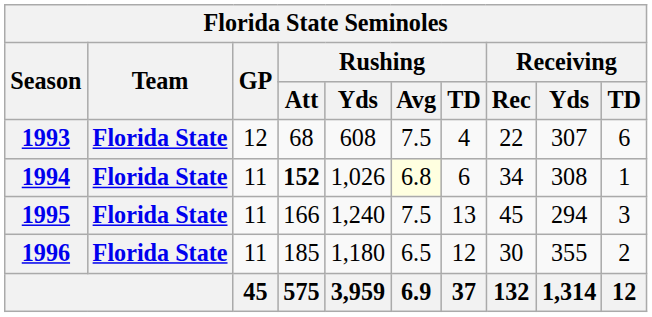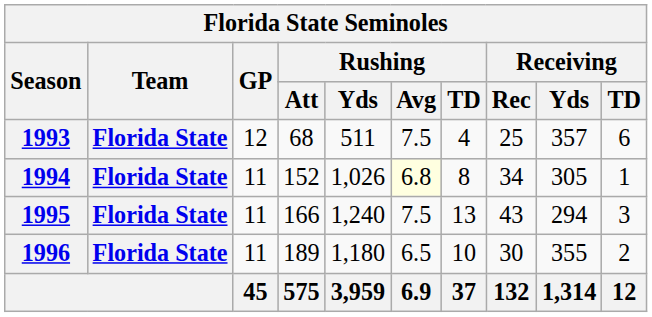(358, 138) 608 -> (358, 138) 511
(511, 138) 22 -> (511, 138) 25
(569, 138) 307 -> (569, 138) 357
(301, 176) bold -> (301, 176) normal
(464, 176) 6 -> (464, 176) 8
(569, 176) 308 -> (569, 176) 305
(511, 215) 45 -> (511, 215) 43
(301, 253) 185 -> (301, 253) 189
(464, 253) 12 -> (464, 253) 10
